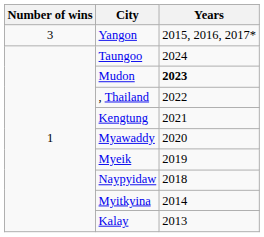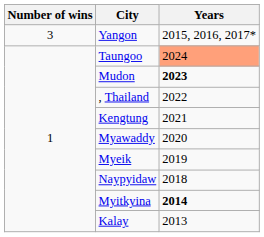(175, 55) no background -> (175, 55) lightsalmon background
(175, 200) normal -> (175, 200) bold
